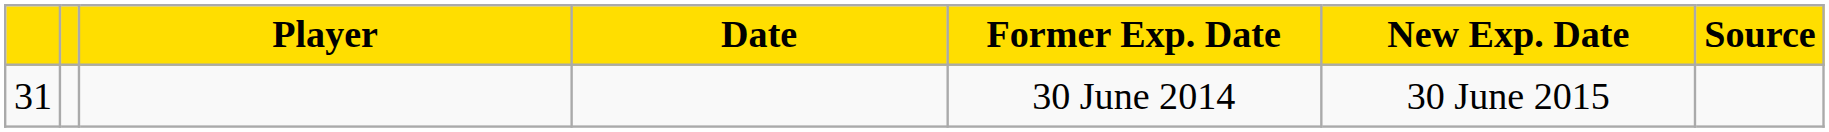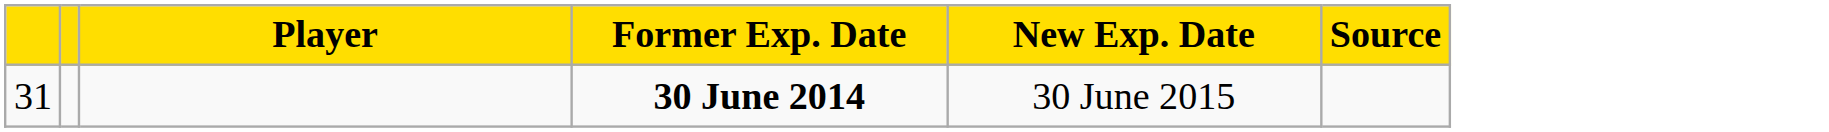- column: (759, 34)
(1134, 95) normal -> (759, 95) bold
